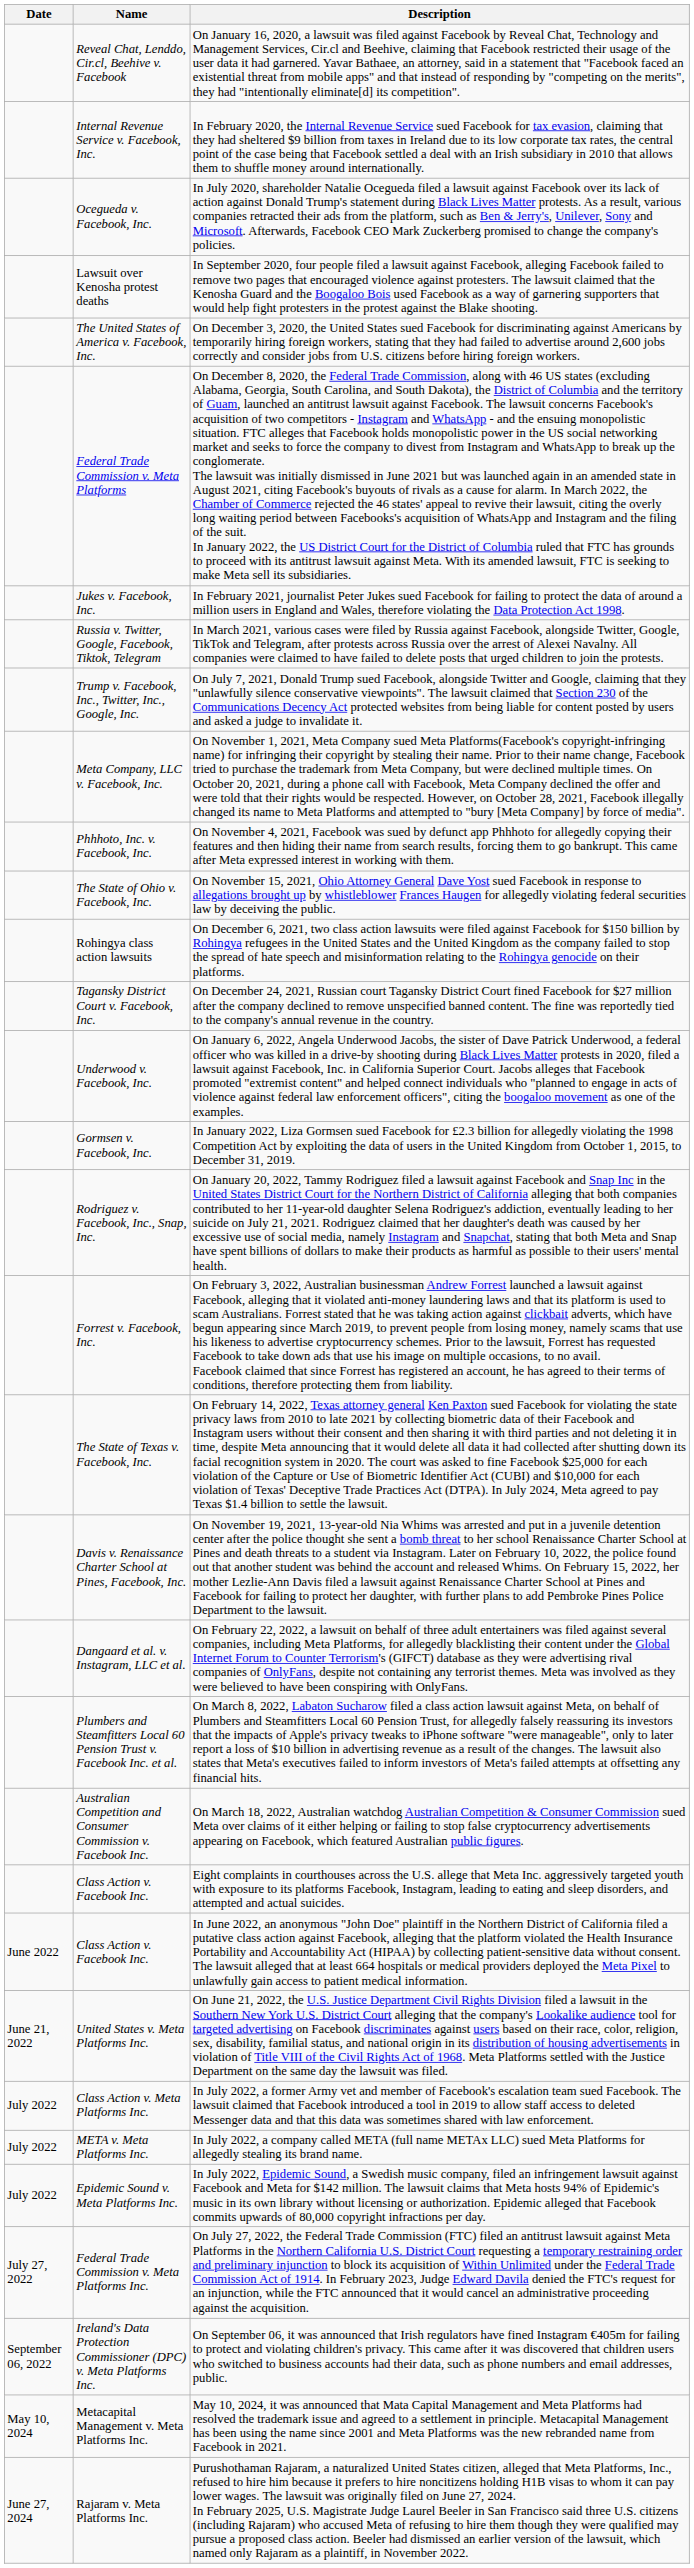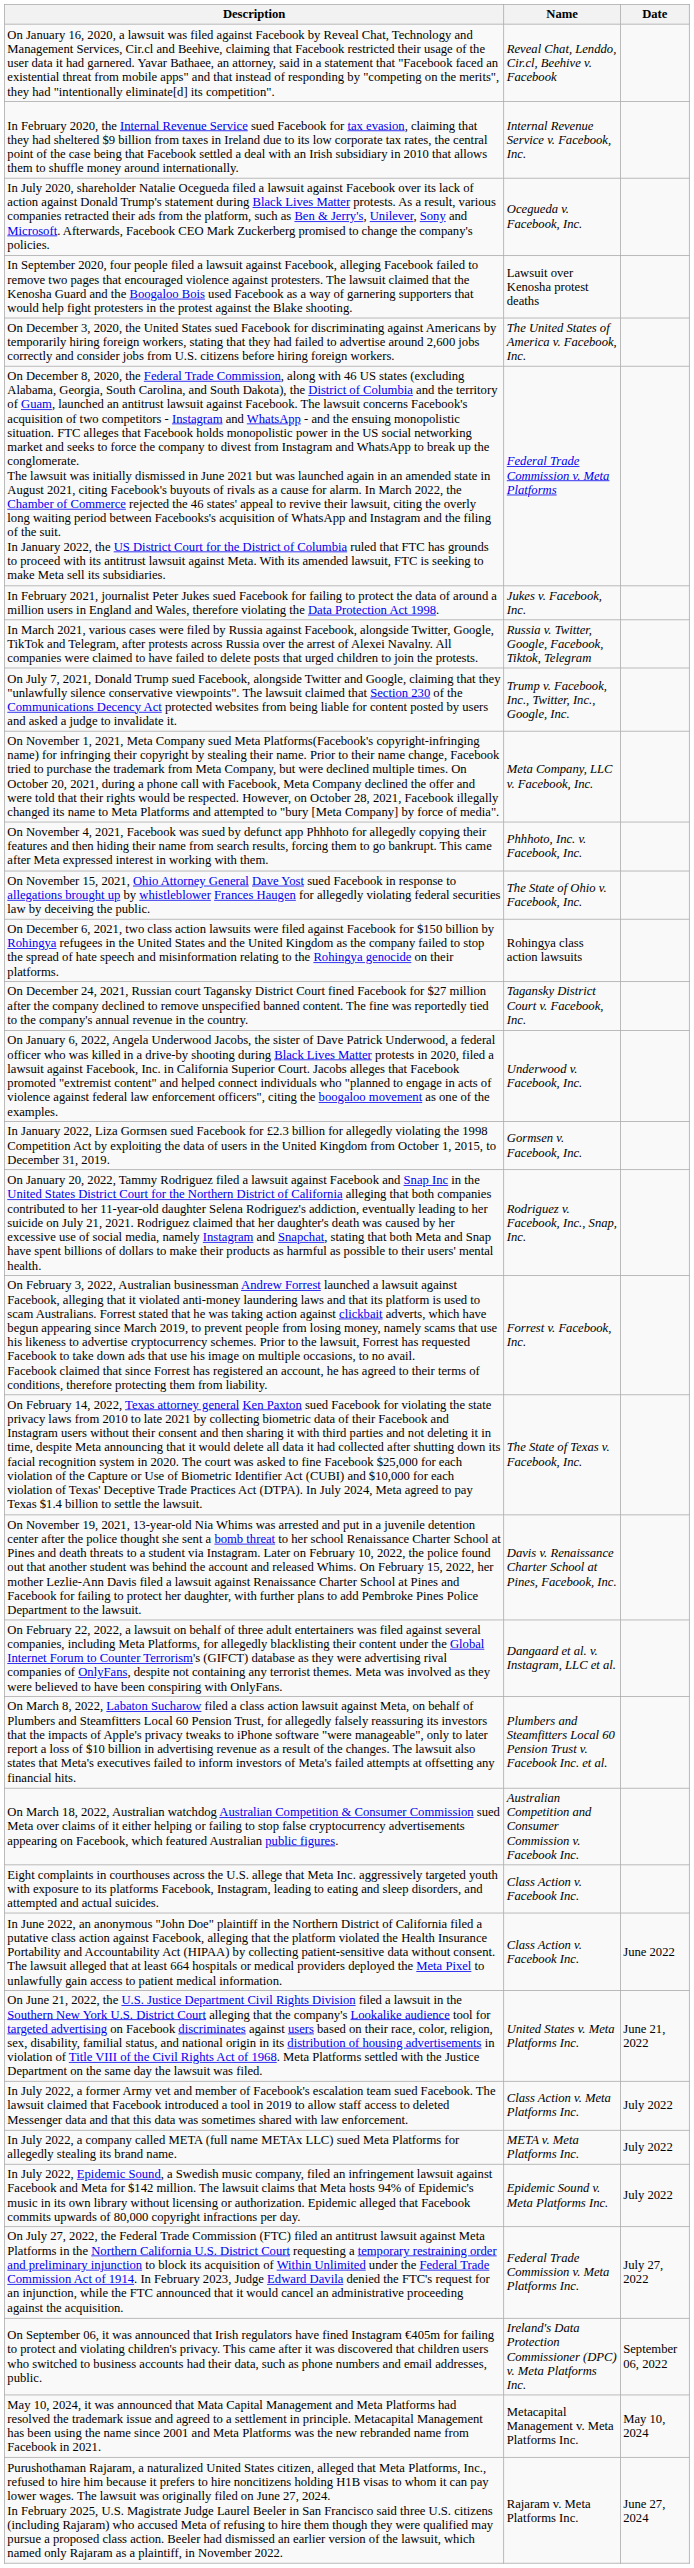columns swapped: (39, 14) <-> (440, 14)
